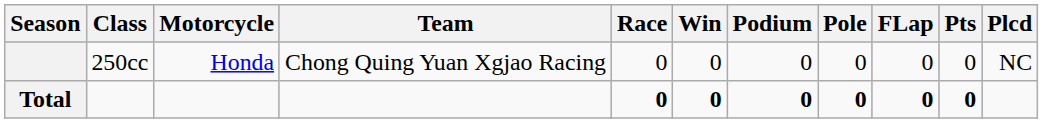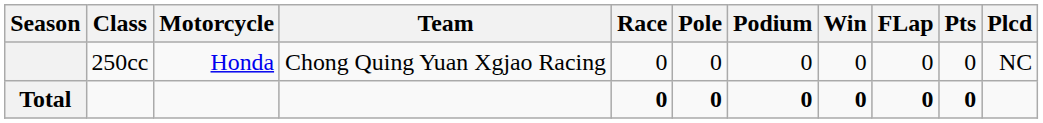columns swapped: (700, 23) <-> (845, 23)
